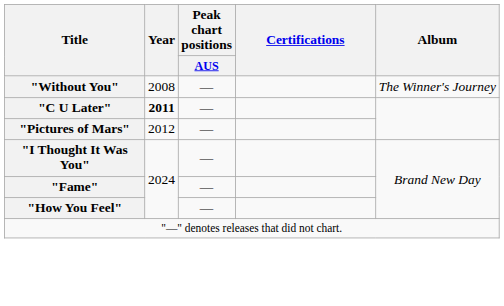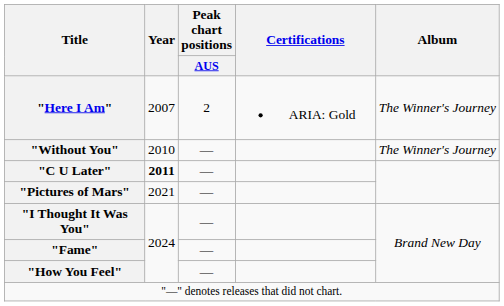+ row: (75, 107)
(162, 86) 2008 -> (162, 149) 2010
(162, 129) 2012 -> (162, 192) 2021
